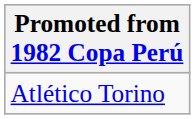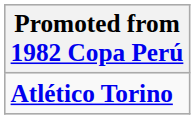(88, 93) normal -> (92, 93) bold
